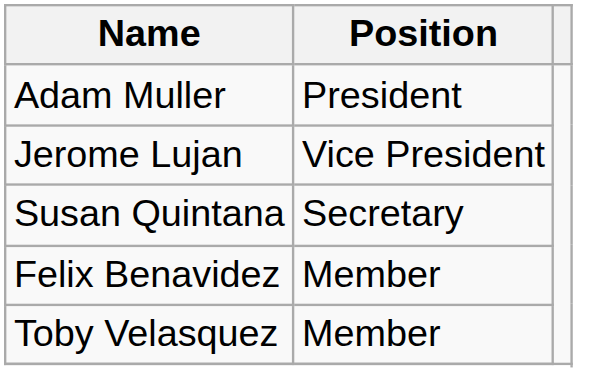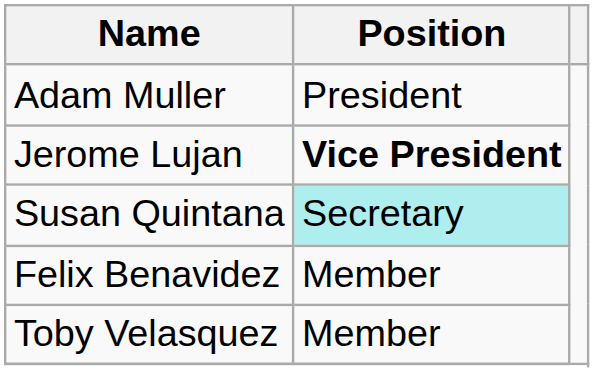(423, 154) normal -> (432, 154) bold
(383, 214) no background -> (383, 214) paleturquoise background
